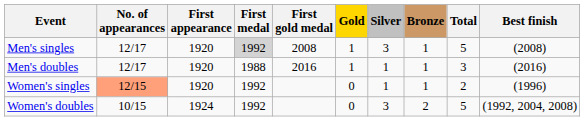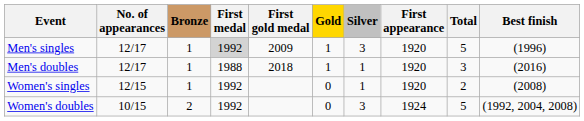columns swapped: (201, 21) <-> (426, 21)
(304, 47) 2008 -> (281, 47) 2009
(530, 47) (2008) -> (530, 47) (1996)
(304, 67) 2016 -> (281, 67) 2018
(132, 86) lightsalmon background -> (132, 86) no background
(530, 86) (1996) -> (530, 86) (2008)
